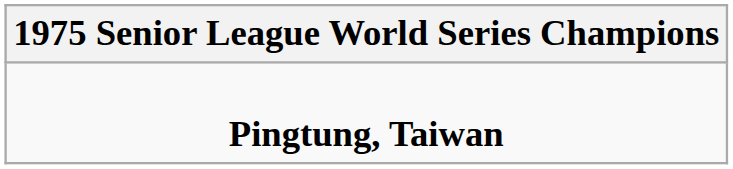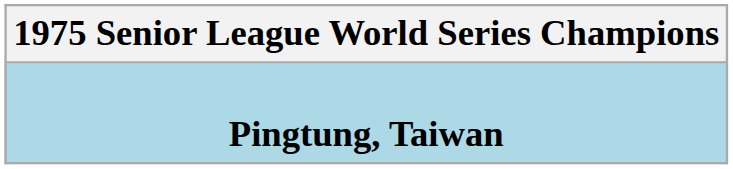(366, 132) no background -> (366, 132) lightblue background
